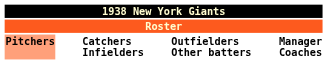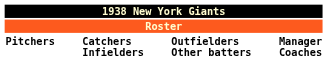(30, 41) lightsalmon background -> (30, 41) no background
